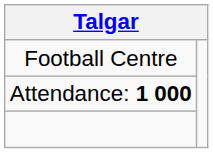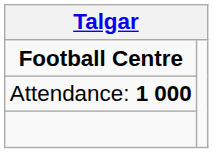(101, 57) normal -> (101, 57) bold
